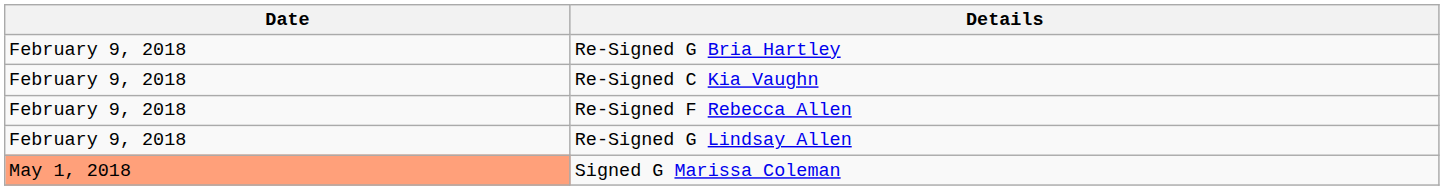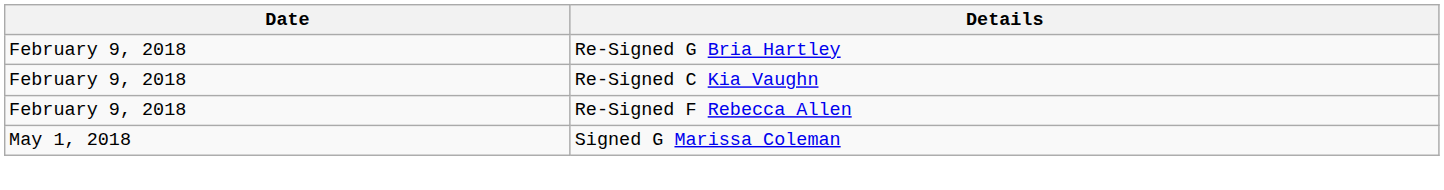- row: (713, 140)
(70, 170) lightsalmon background -> (70, 140) no background
